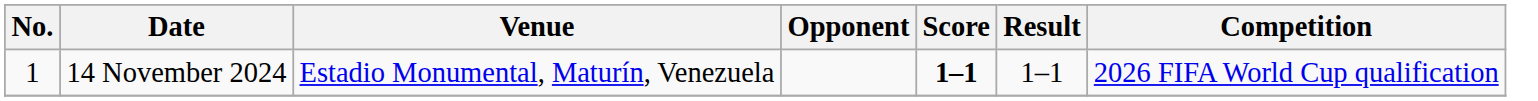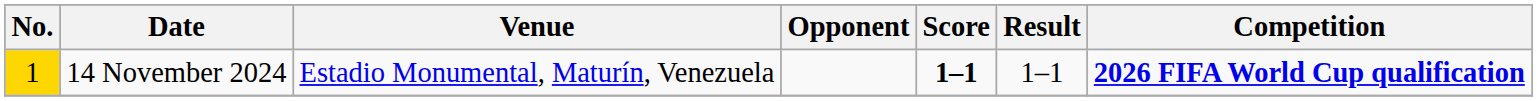(32, 72) no background -> (32, 72) gold background
(1296, 72) normal -> (1309, 72) bold
